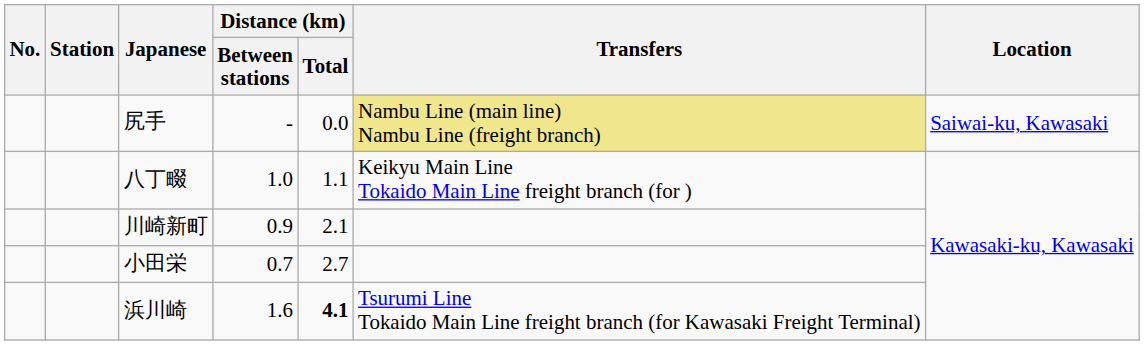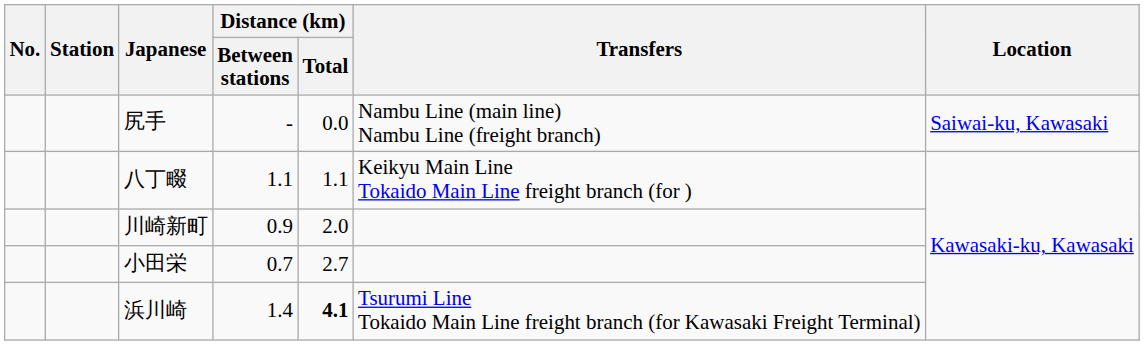(479, 122) khaki background -> (479, 122) no background
(280, 179) 1.0 -> (280, 179) 1.1
(335, 226) 2.1 -> (335, 226) 2.0
(280, 310) 1.6 -> (280, 310) 1.4
